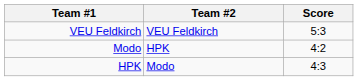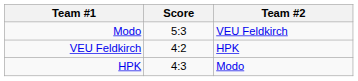columns swapped: (318, 13) <-> (214, 13)
(106, 31) VEU Feldkirch -> (127, 31) Modo
(127, 48) Modo -> (106, 48) VEU Feldkirch
